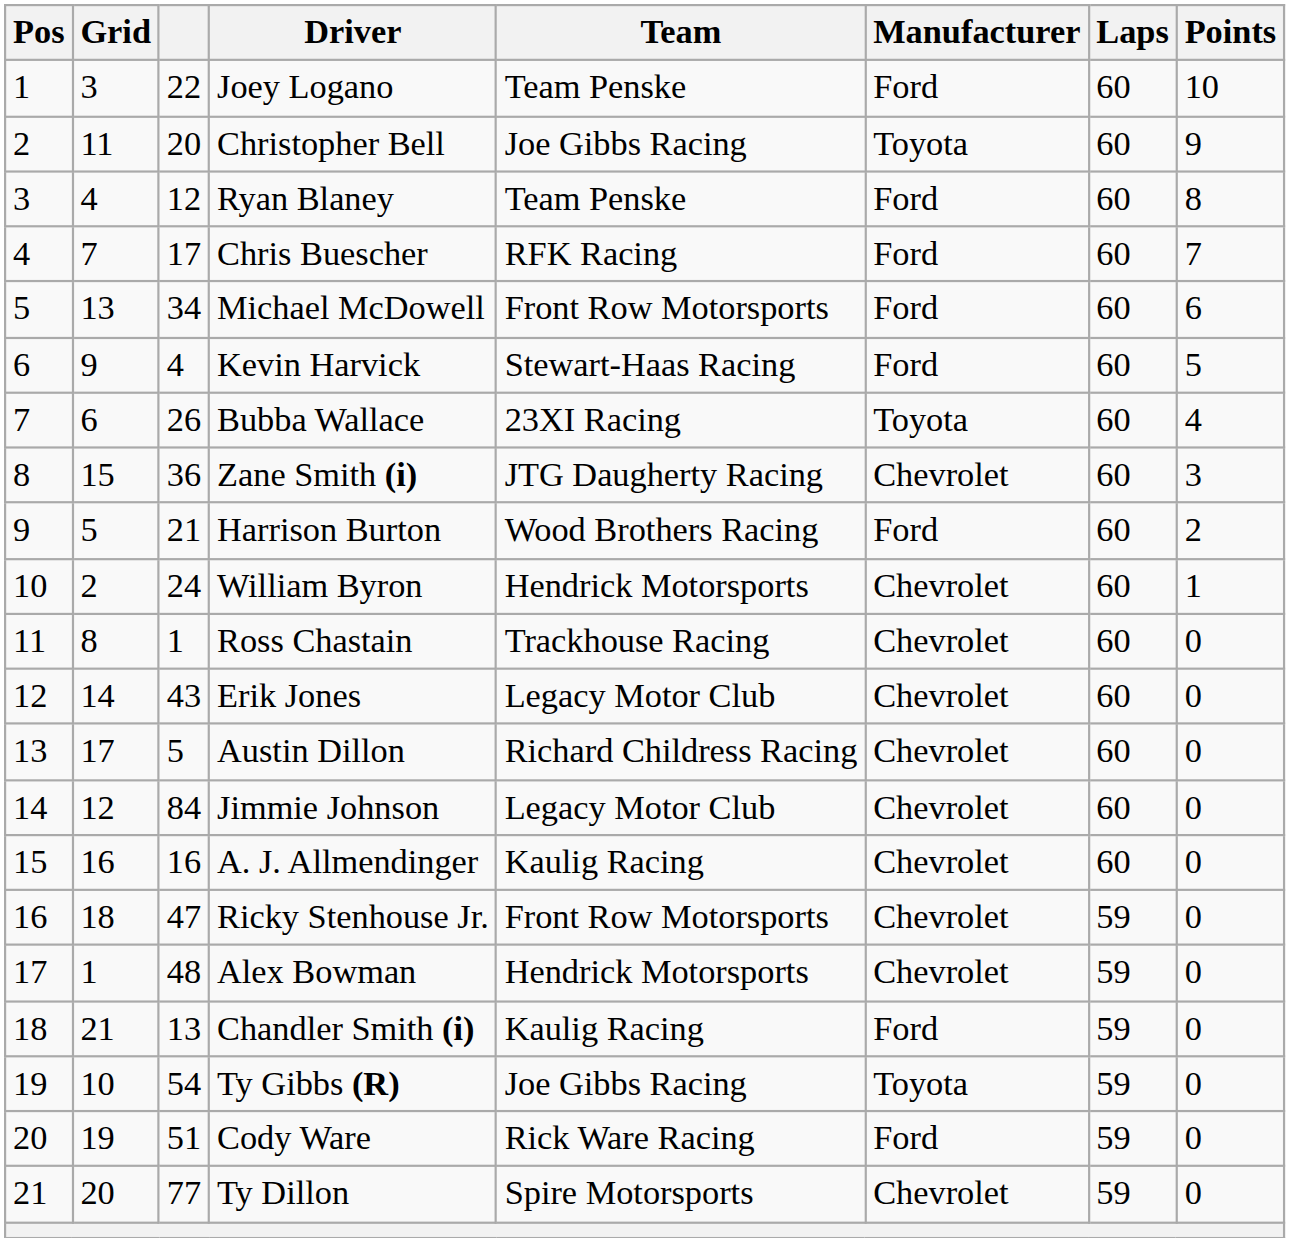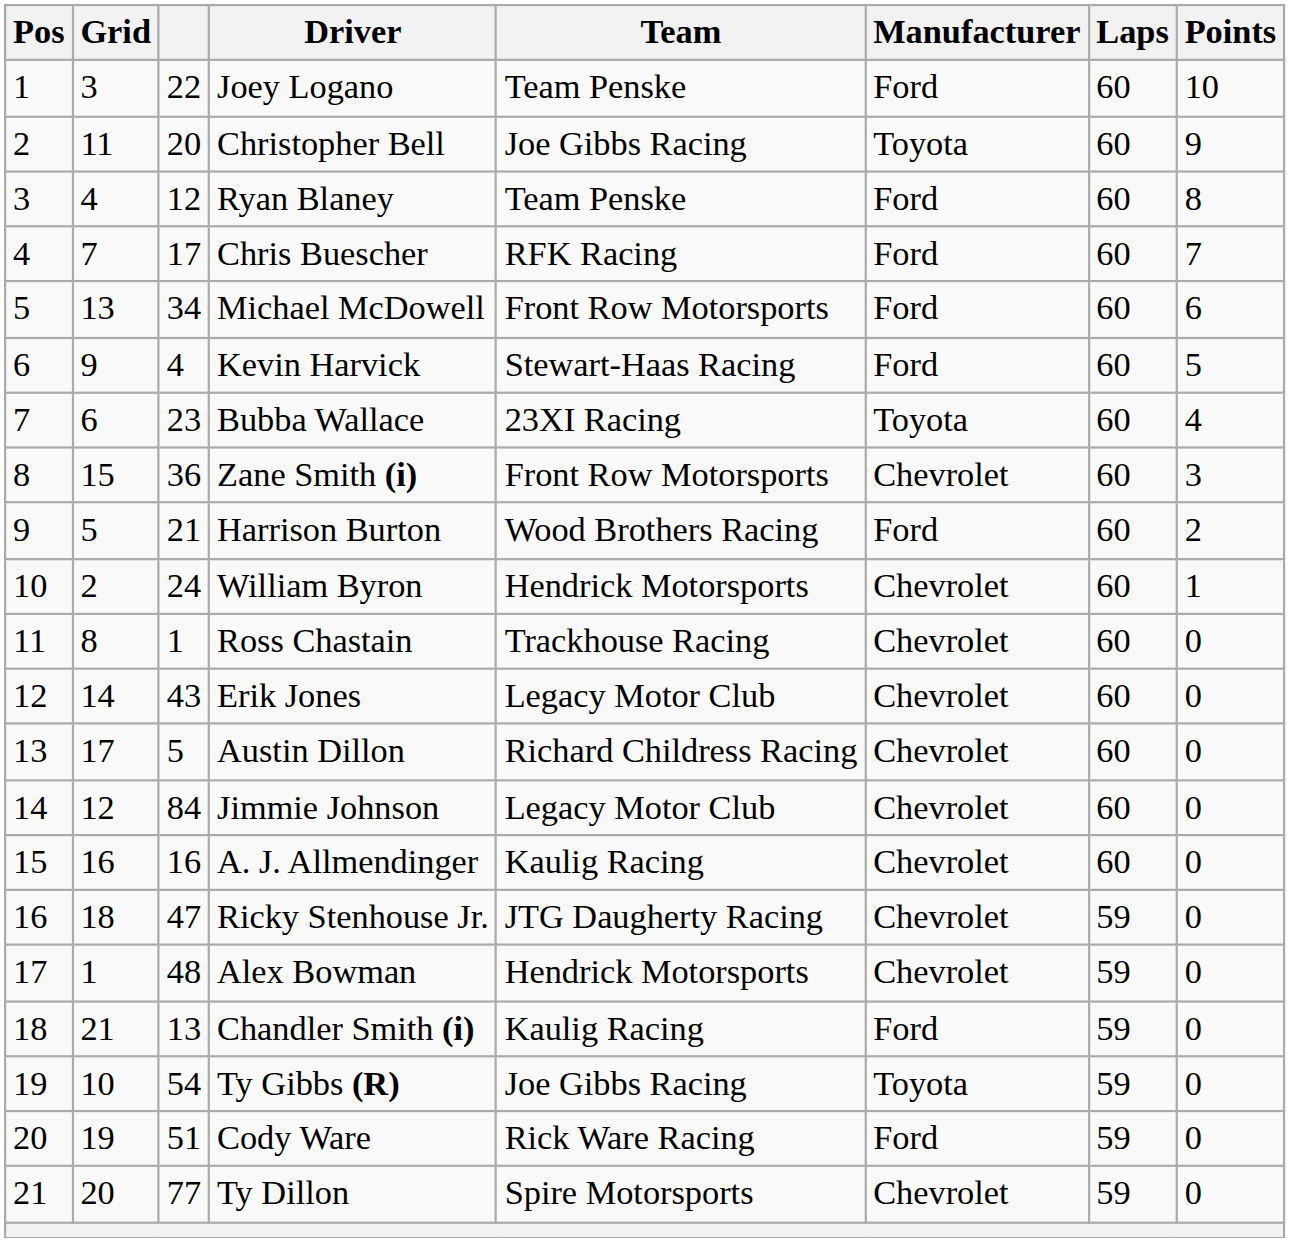(184, 418) 26 -> (184, 418) 23
(664, 474) JTG Daugherty Racing -> (667, 474) Front Row Motorsports
(667, 916) Front Row Motorsports -> (664, 916) JTG Daugherty Racing
